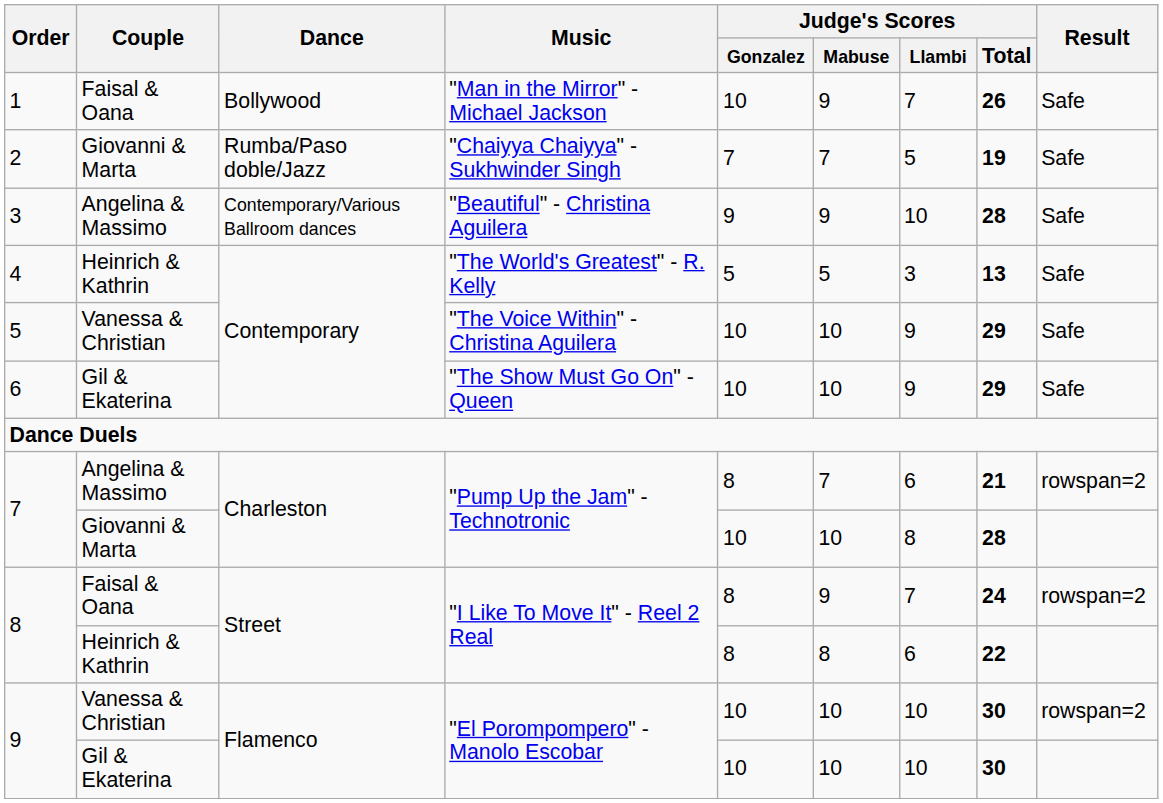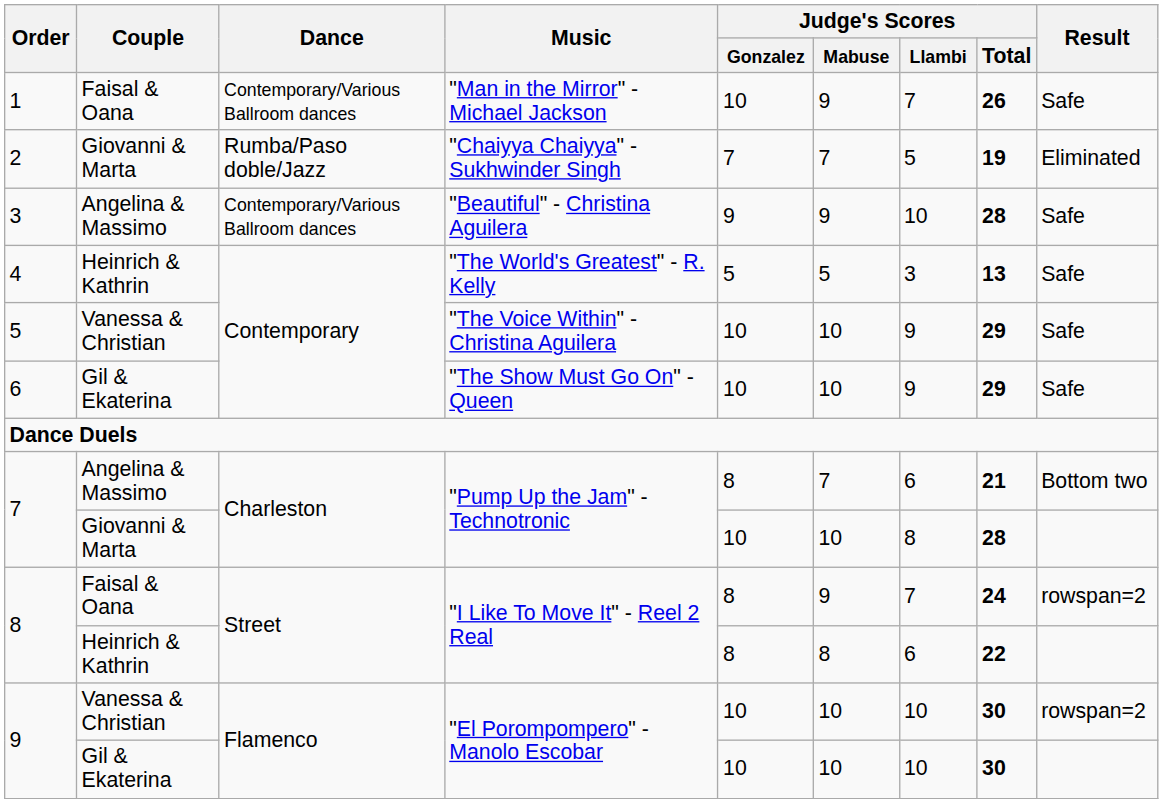(273, 100) Bollywood -> (312, 102) Contemporary/Various Ballroom dances
(1063, 158) Safe -> (1091, 158) Eliminated
(1093, 480) rowspan=2 -> (1094, 480) Bottom two
